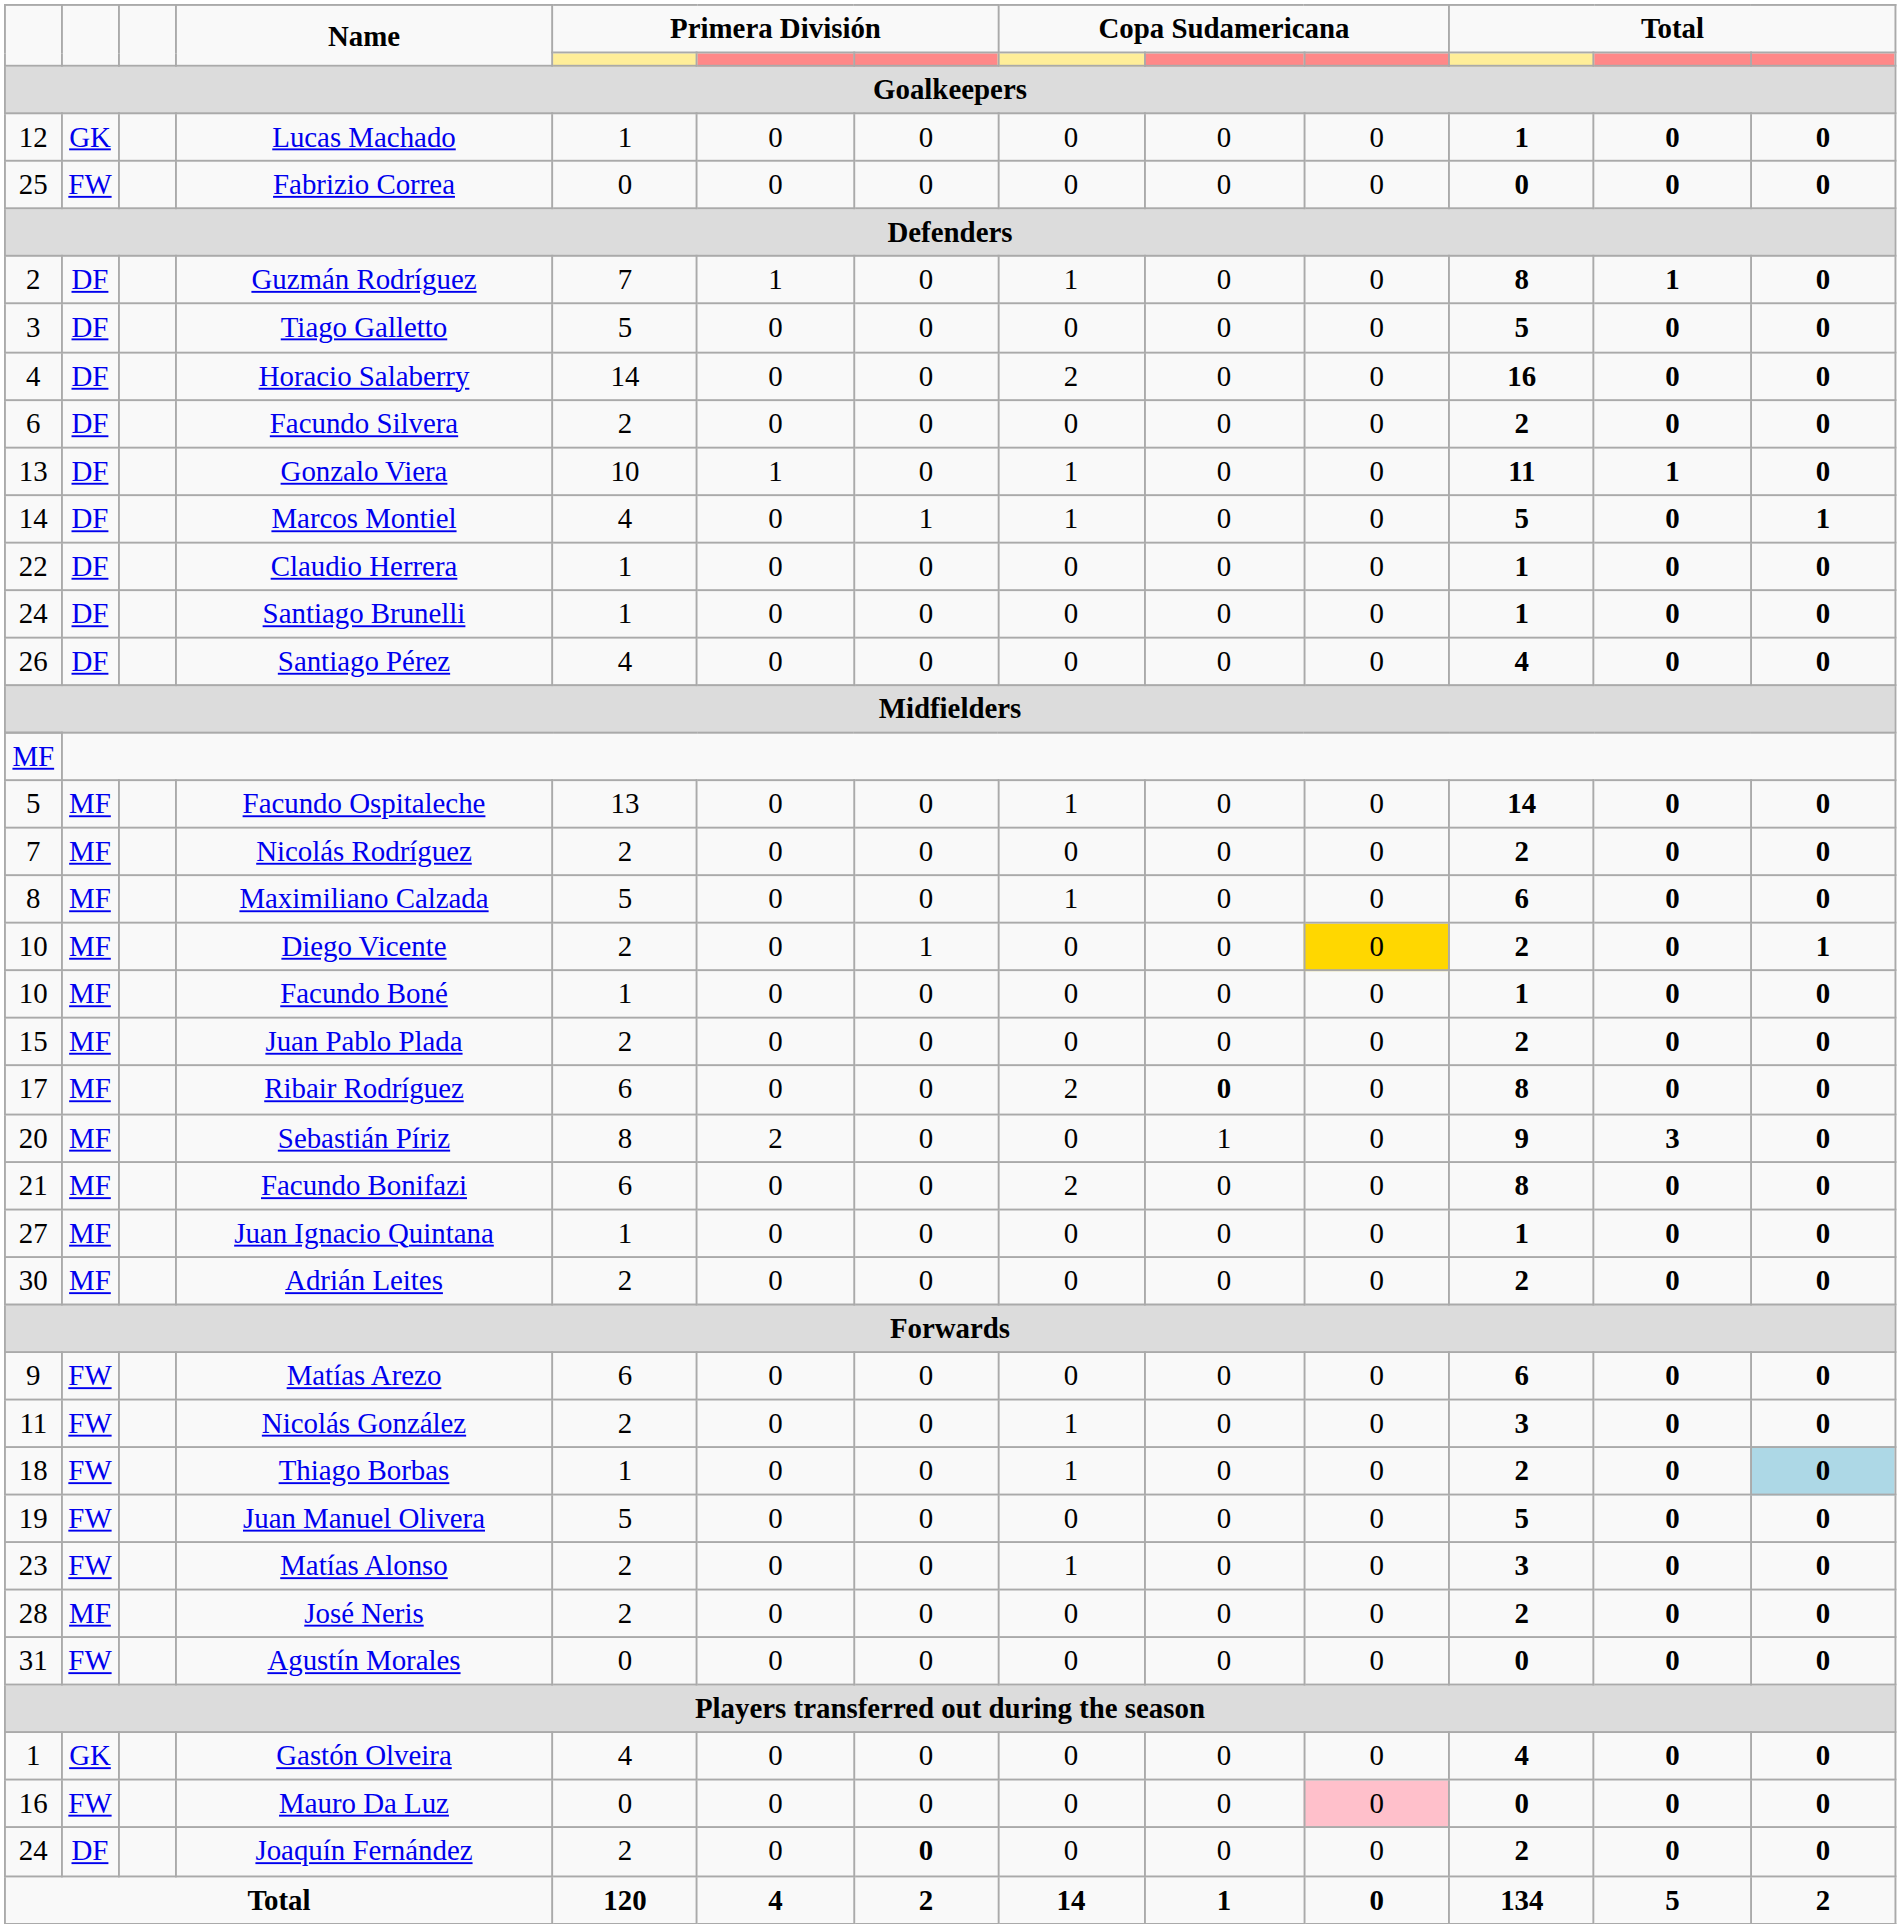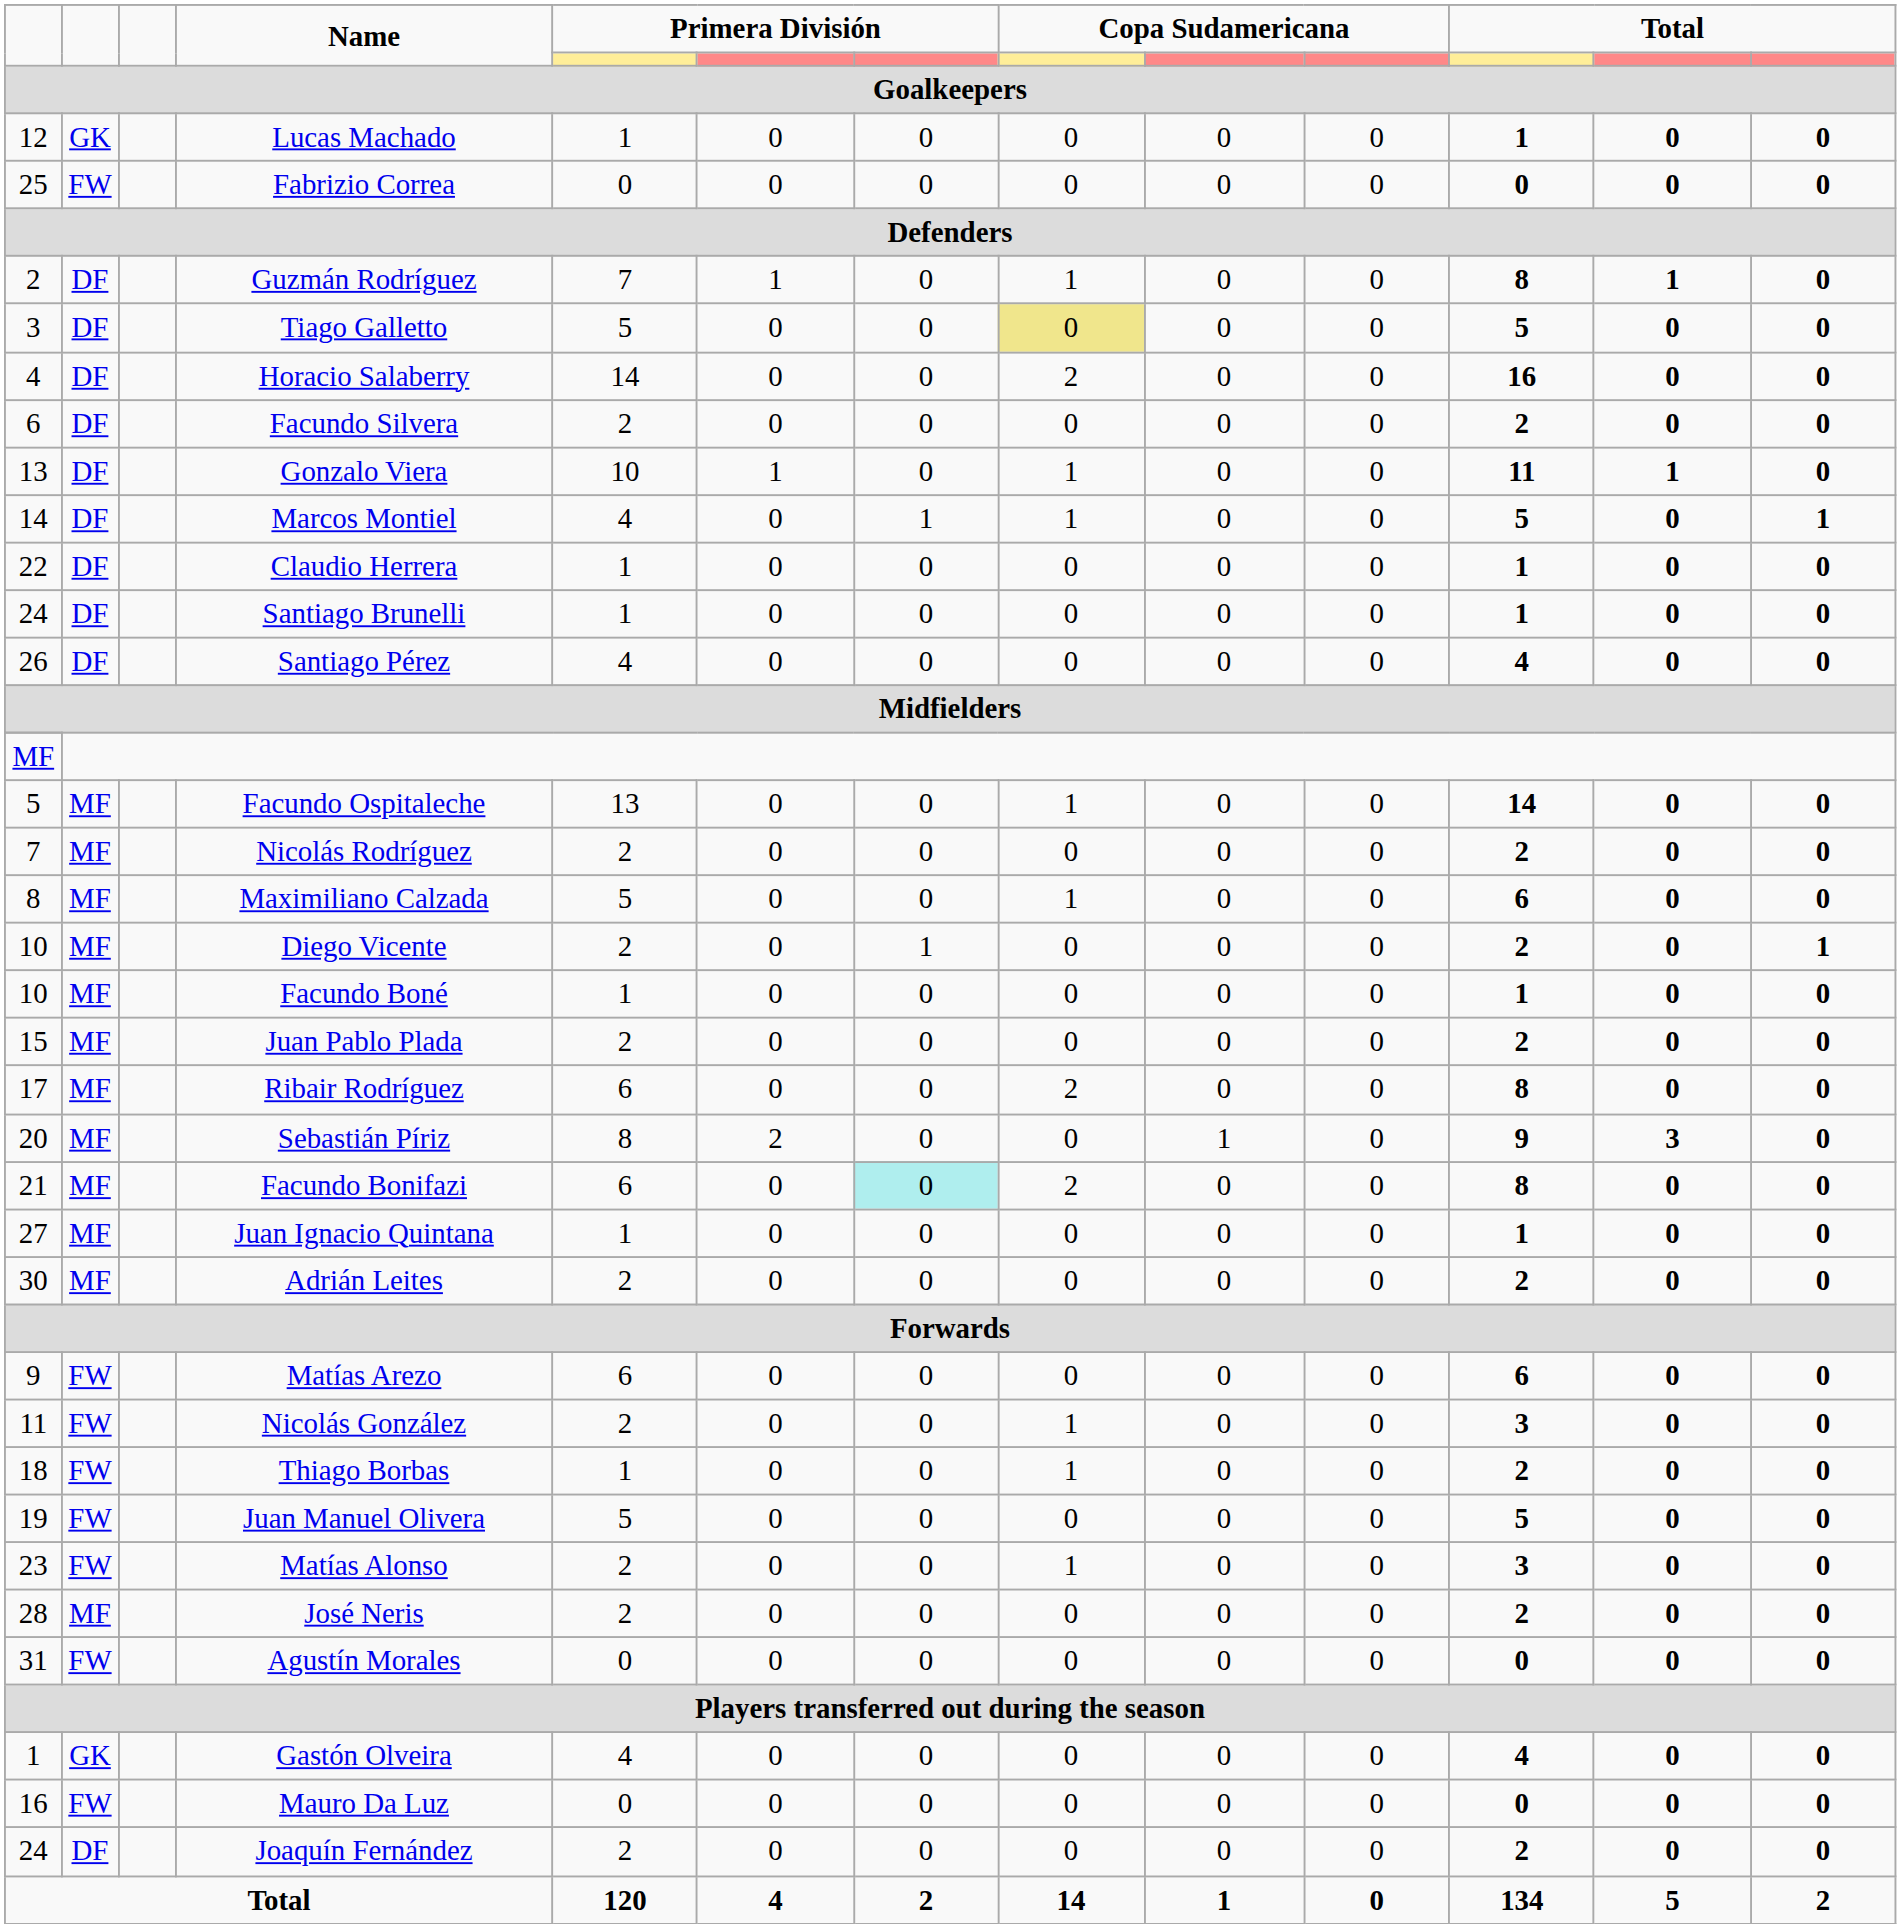(1071, 327) no background -> (1071, 327) khaki background
(1377, 946) gold background -> (1377, 946) no background
(1224, 1089) bold -> (1224, 1089) normal
(926, 1184) no background -> (926, 1184) paleturquoise background
(1823, 1470) lightblue background -> (1823, 1470) no background
(1377, 1803) pink background -> (1377, 1803) no background
(926, 1851) bold -> (926, 1851) normal
